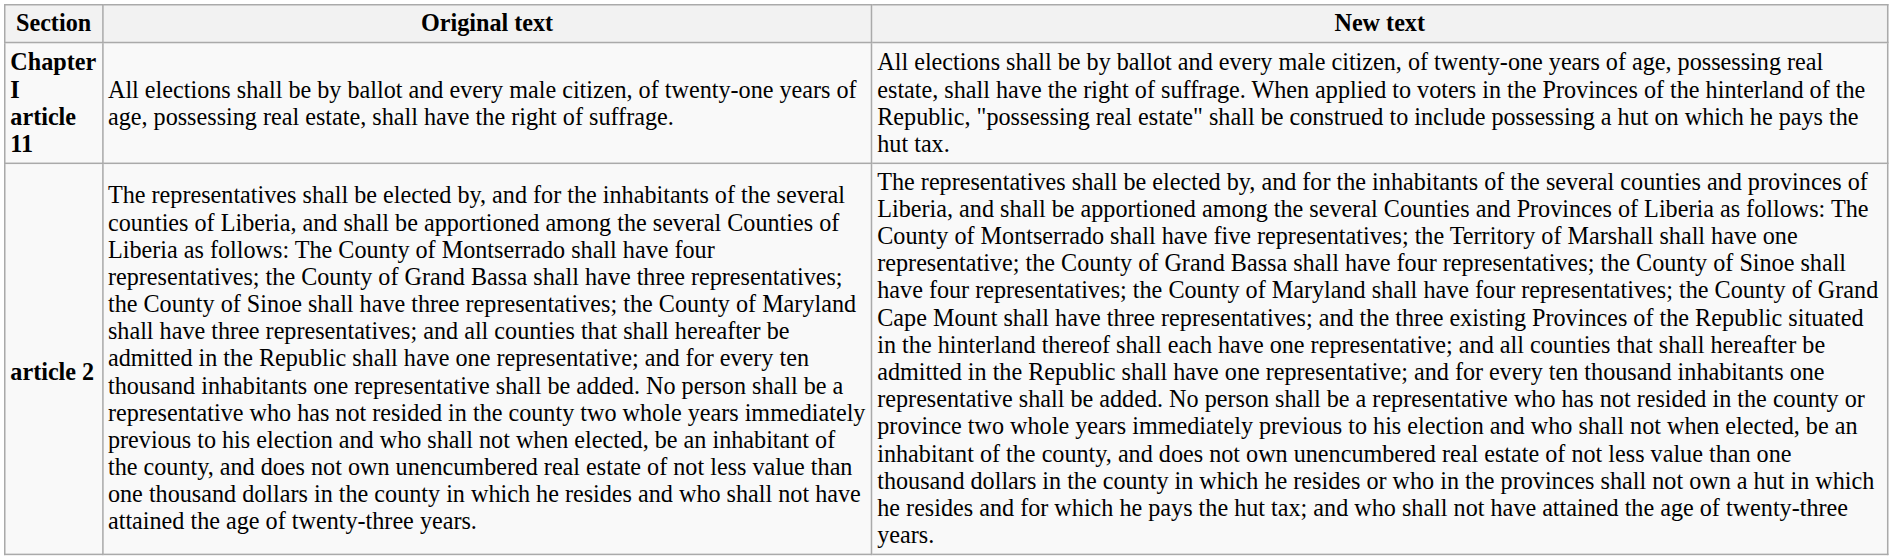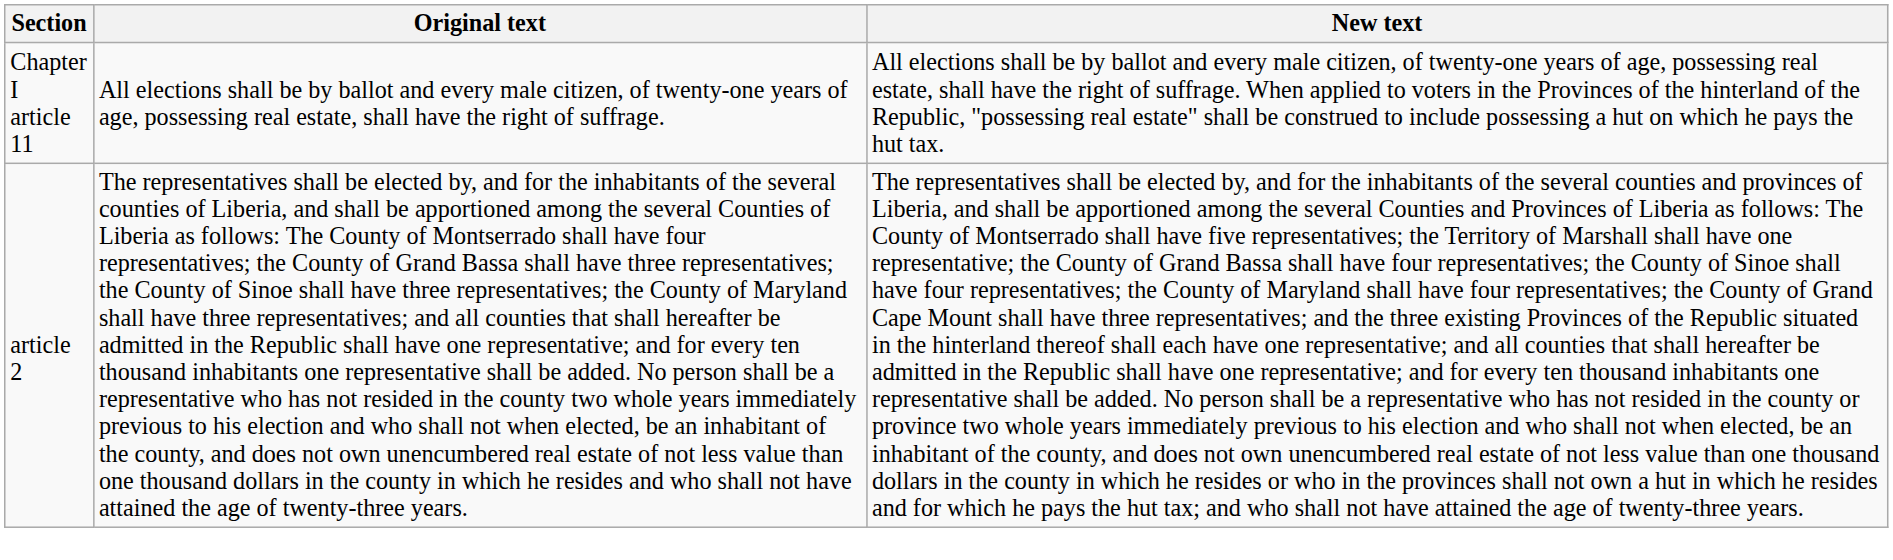(53, 102) bold -> (49, 102) normal
(52, 372) bold -> (40, 358) normal
